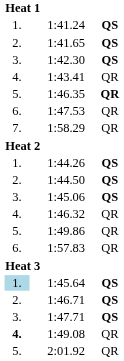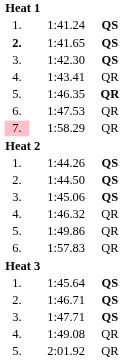(17, 42) normal -> (17, 42) bold
(17, 128) no background -> (17, 128) pink background
(17, 283) lightblue background -> (17, 283) no background
(17, 334) bold -> (17, 334) normal
